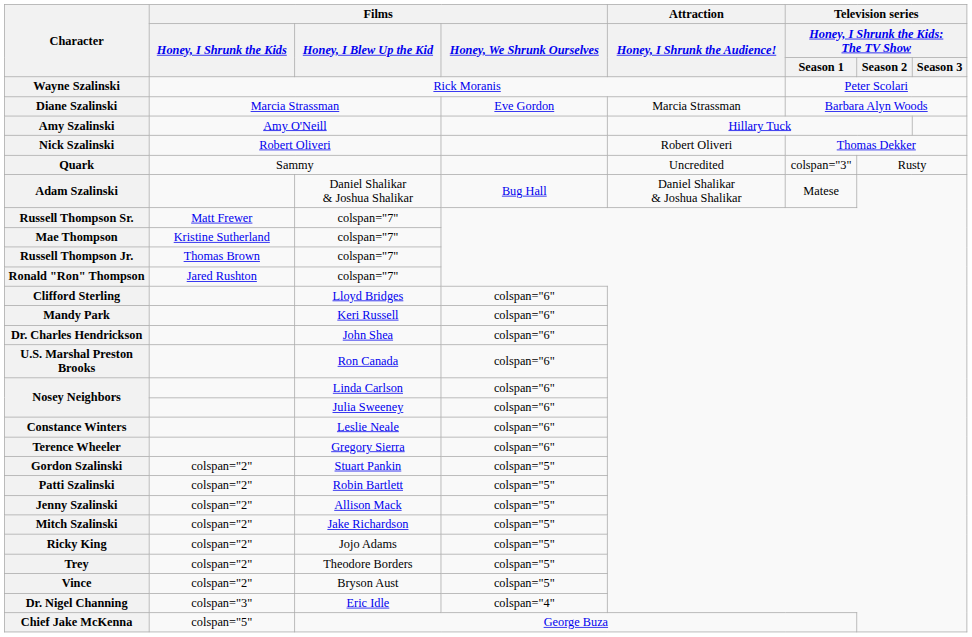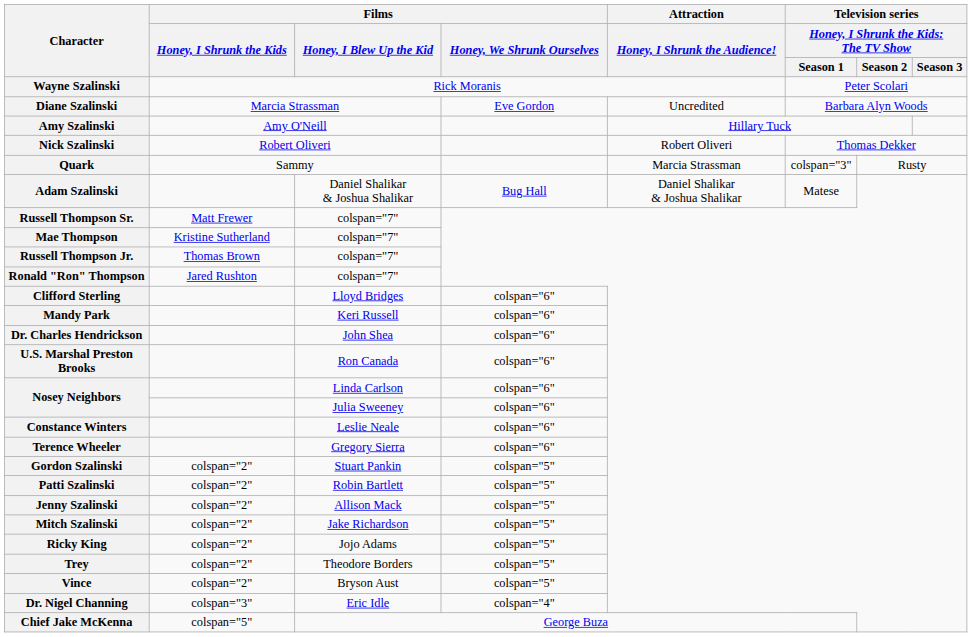(696, 106) Marcia Strassman -> (696, 106) Uncredited
(696, 164) Uncredited -> (696, 164) Marcia Strassman
